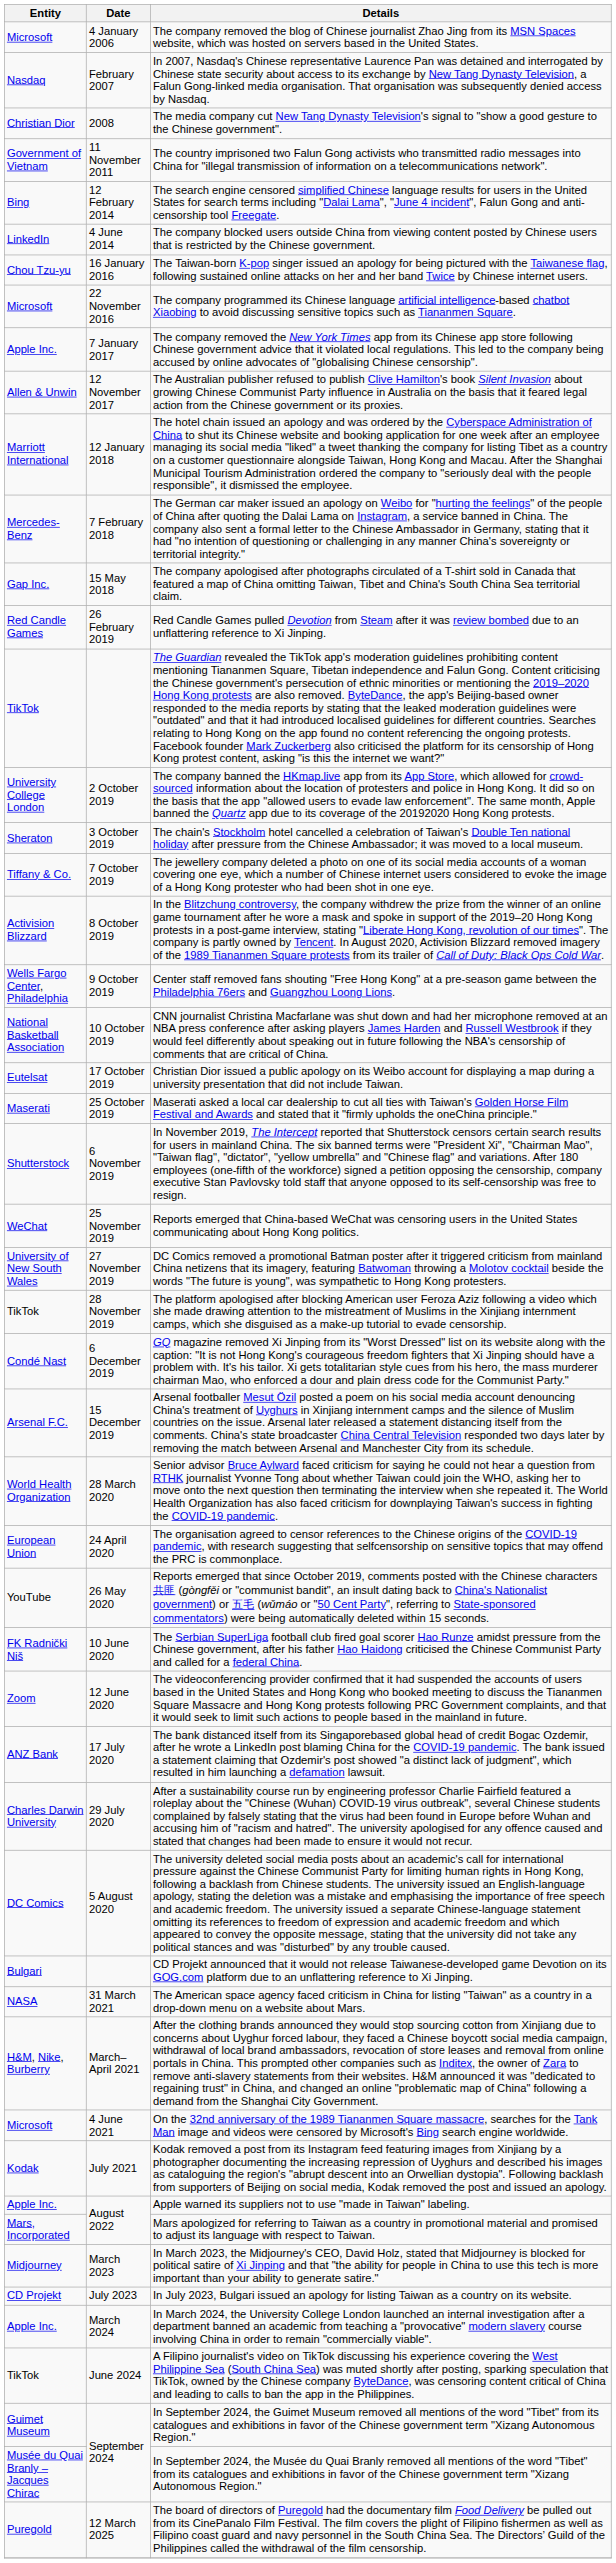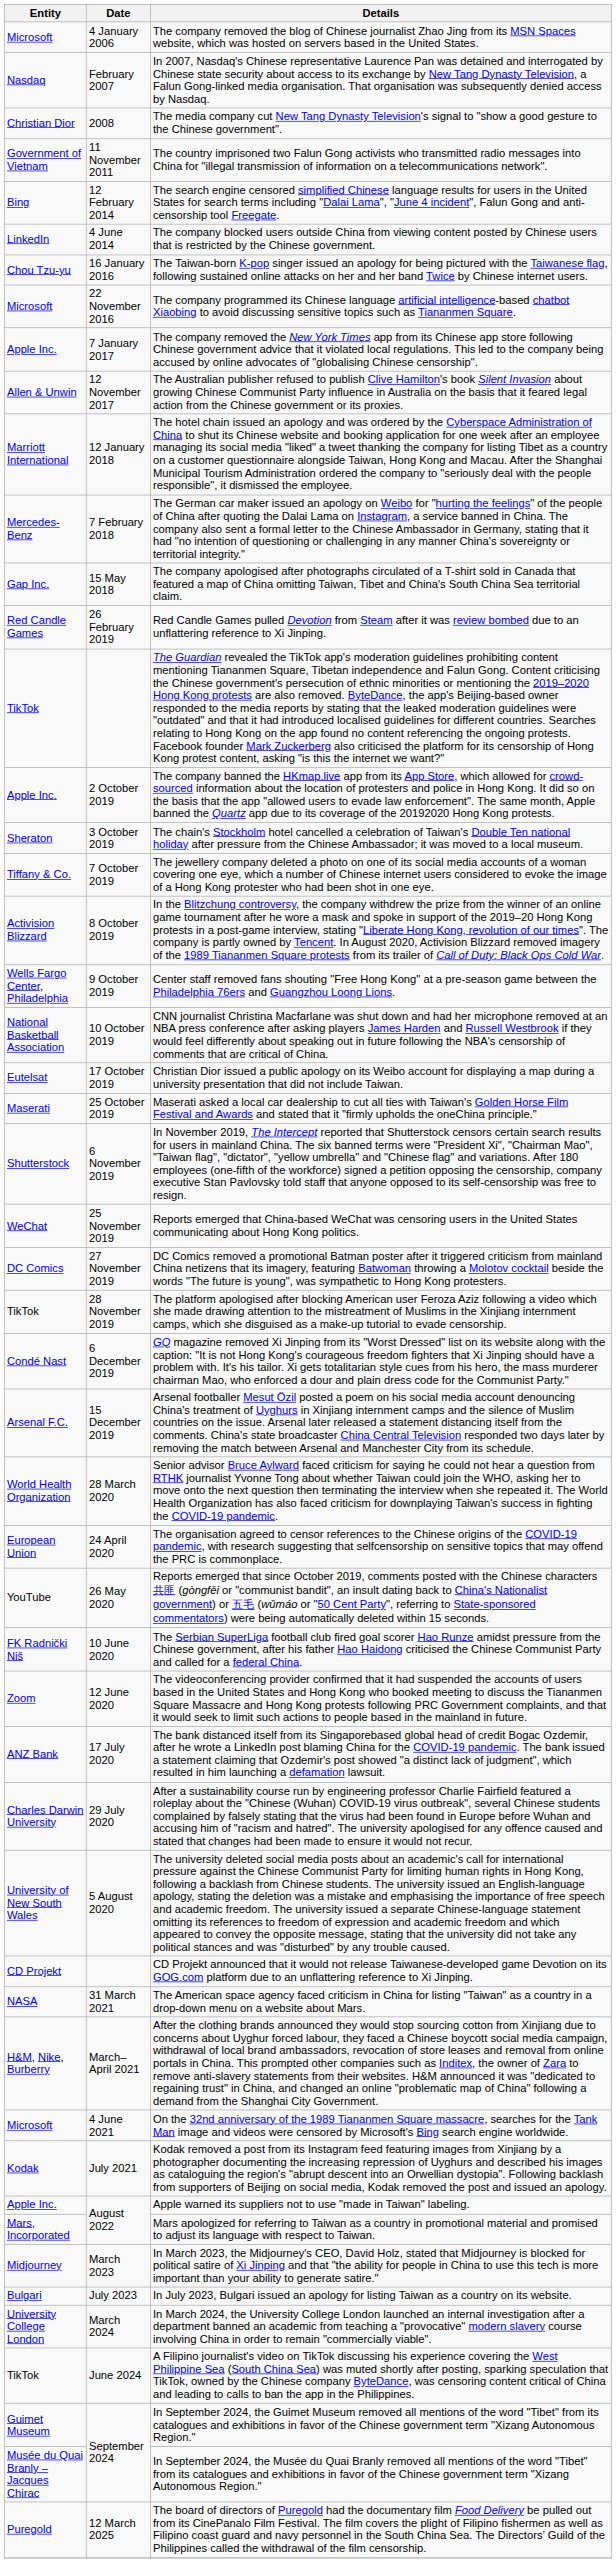(32, 795) University College London -> (32, 795) Apple Inc.
(38, 1269) University of New South Wales -> (35, 1269) DC Comics
(35, 1903) DC Comics -> (38, 1903) University of New South Wales
(24, 1971) Bulgari -> (34, 1971) CD Projekt
(34, 2296) CD Projekt -> (24, 2296) Bulgari
(32, 2326) Apple Inc. -> (32, 2326) University College London
